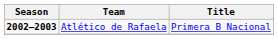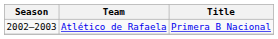(32, 27) bold -> (32, 27) normal
